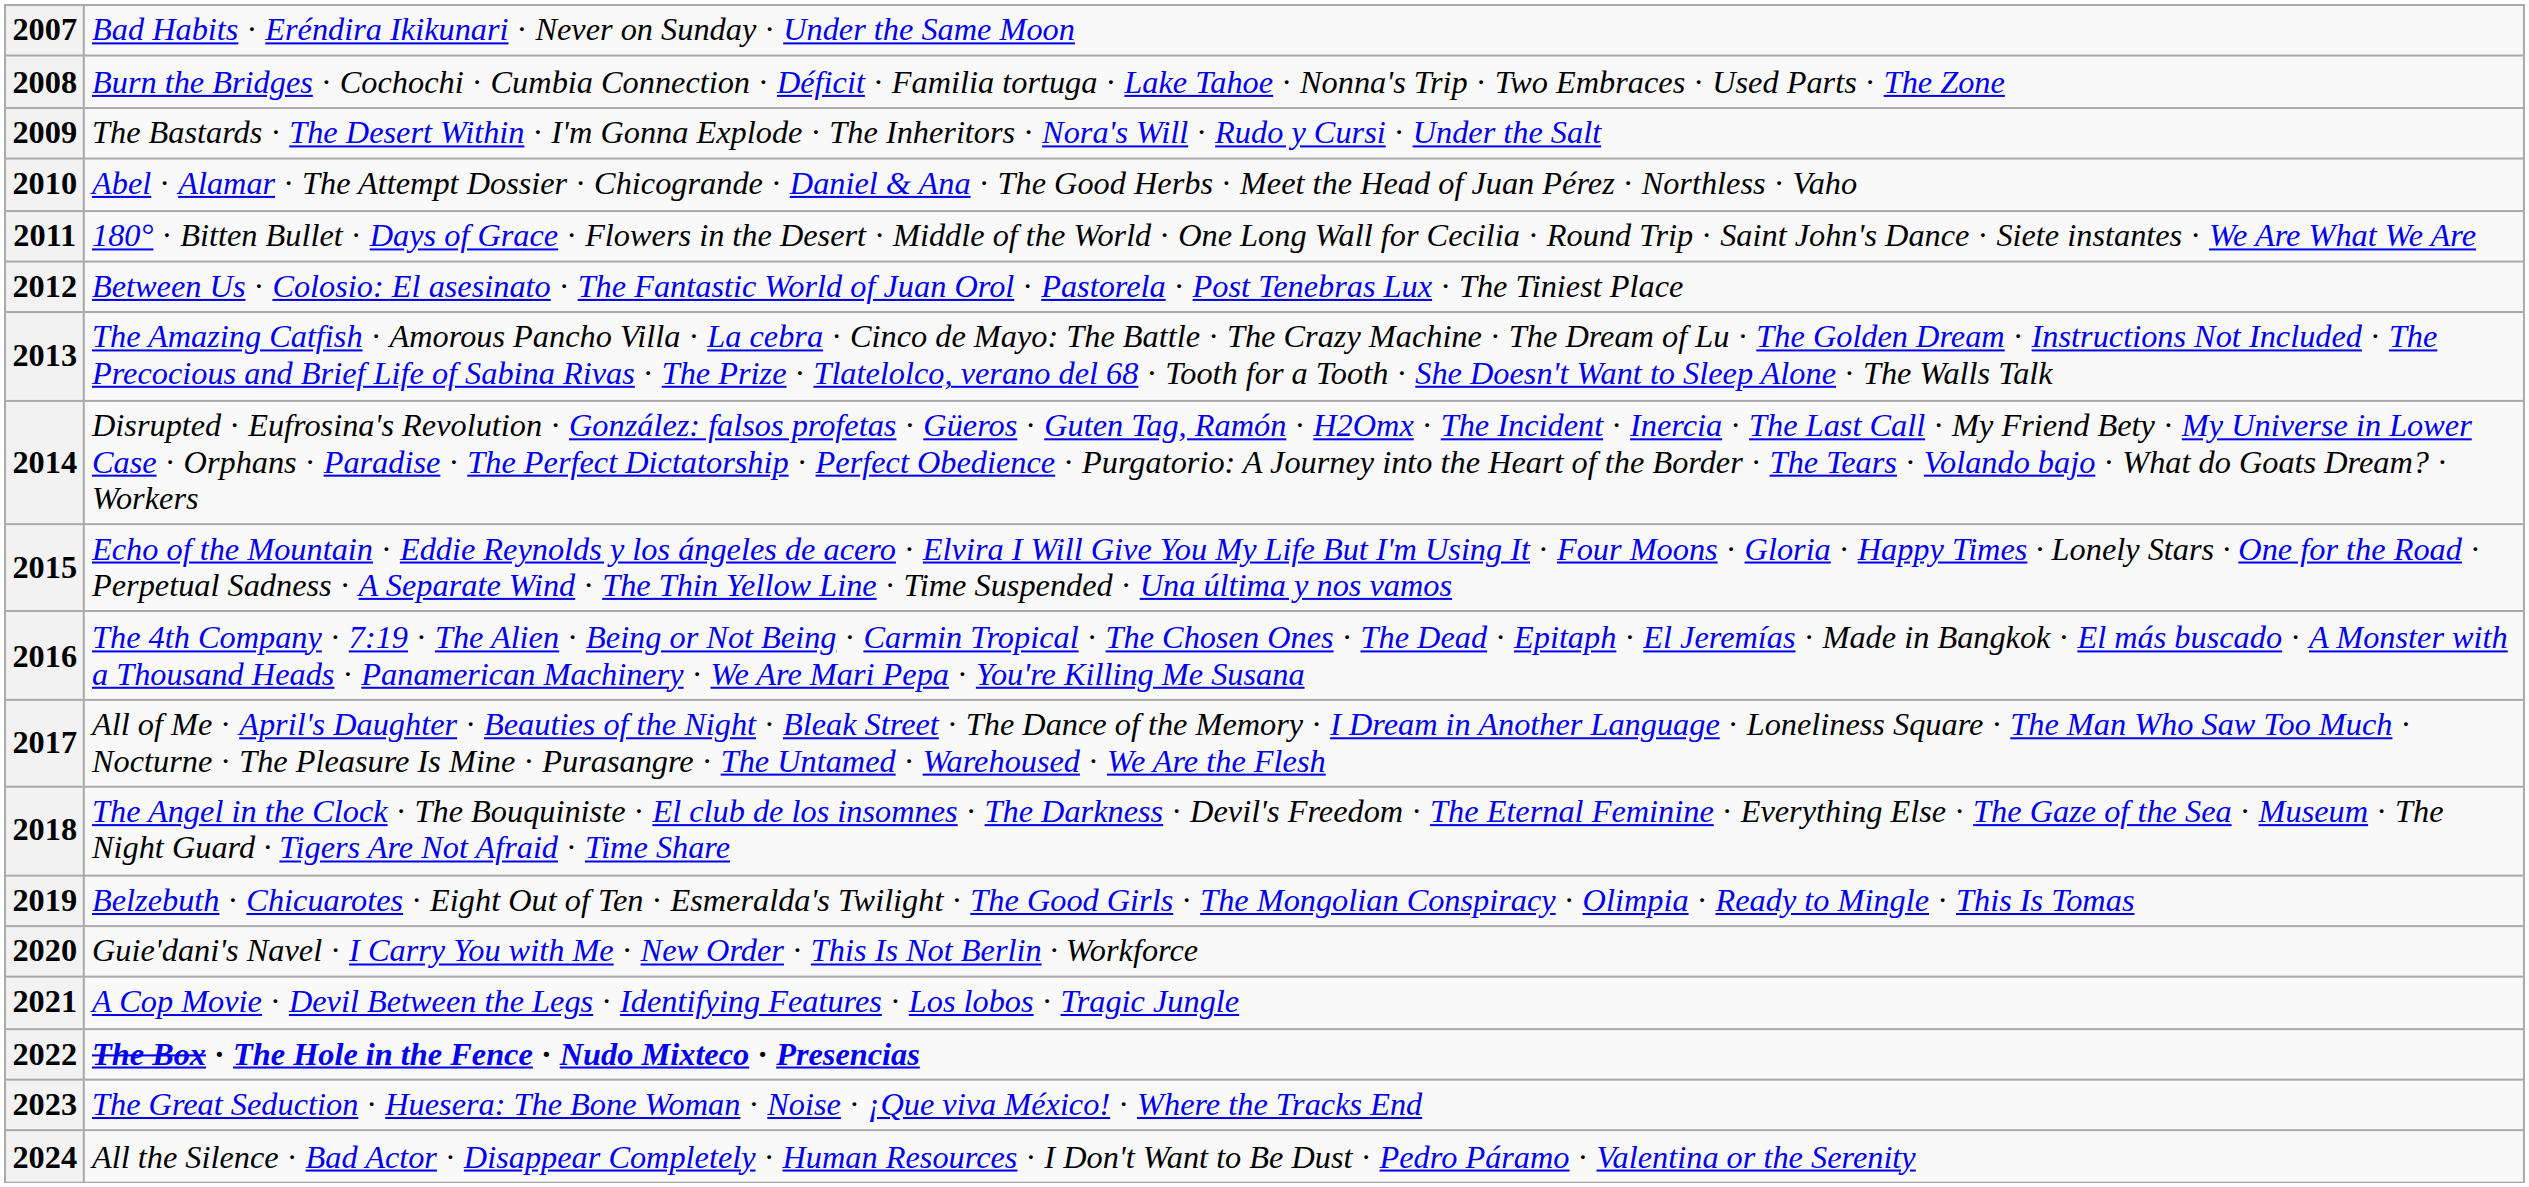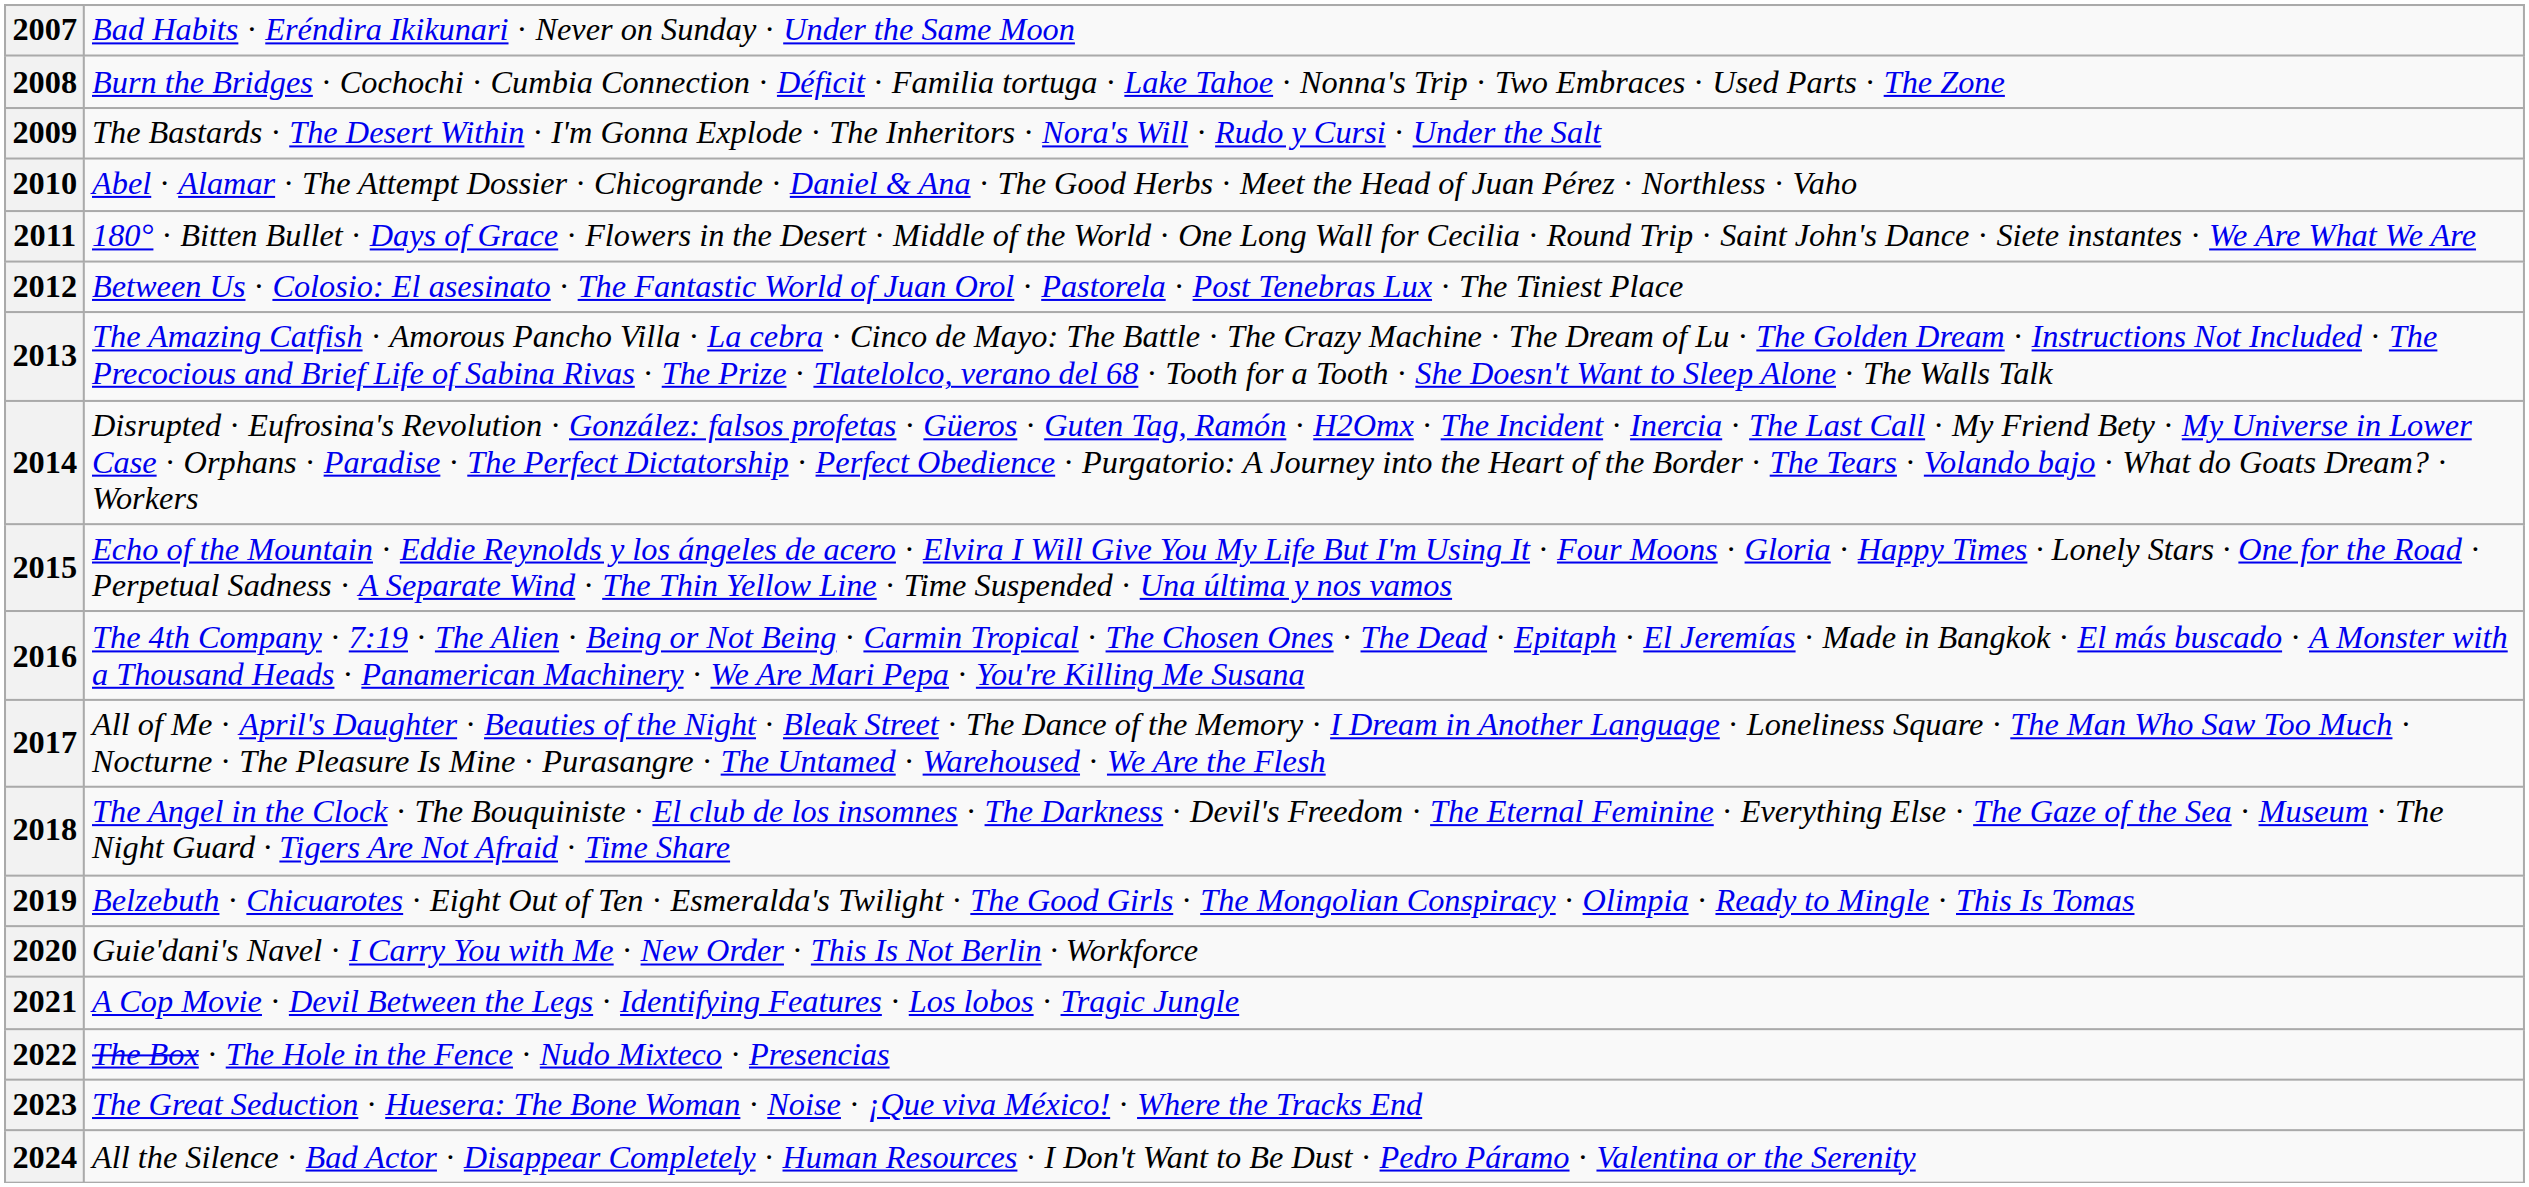(506, 1053) bold -> (491, 1053) normal
